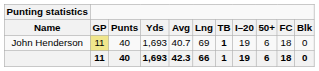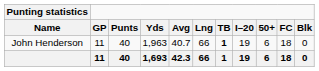(99, 43) khaki background -> (99, 43) no background
(155, 43) 1,693 -> (155, 43) 1,963
(204, 43) 69 -> (204, 43) 66
